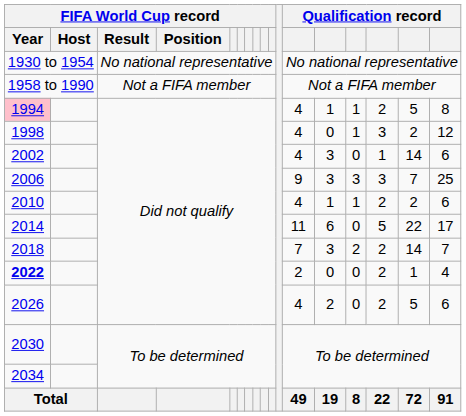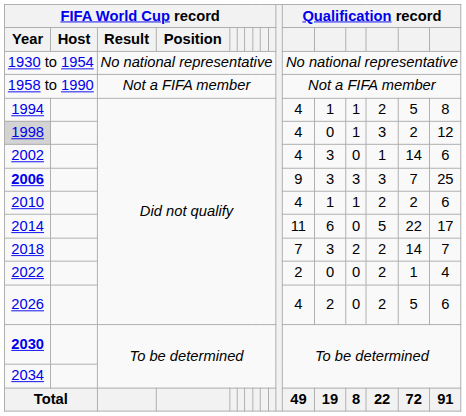(28, 109) pink background -> (28, 109) no background
(28, 132) no background -> (28, 132) lightgrey background
(28, 179) normal -> (28, 179) bold
(28, 272) bold -> (28, 272) normal
(28, 344) normal -> (28, 344) bold
